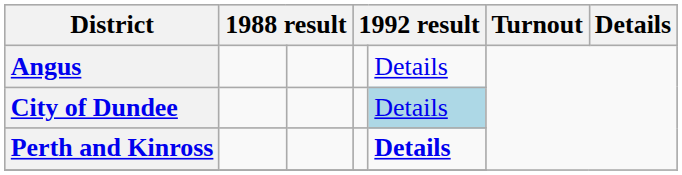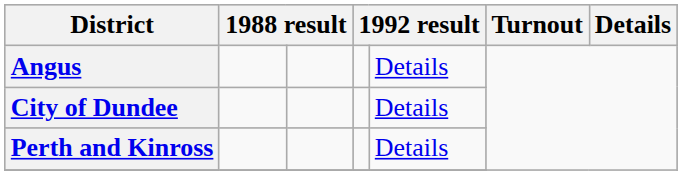(411, 107) lightblue background -> (412, 107) no background
(413, 148) bold -> (412, 148) normal
